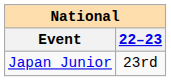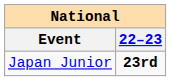(140, 63) normal -> (140, 63) bold
